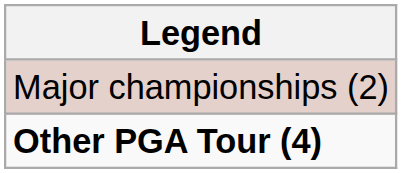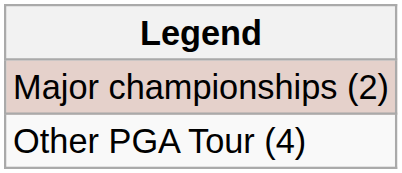(168, 141) bold -> (160, 141) normal
